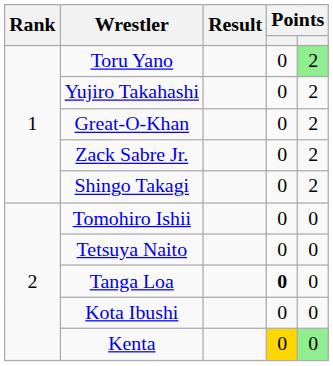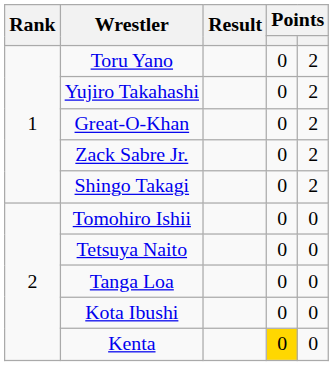(313, 60) lightgreen background -> (313, 60) no background
(282, 281) bold -> (282, 281) normal
(313, 344) lightgreen background -> (313, 344) no background
